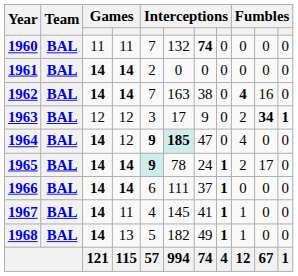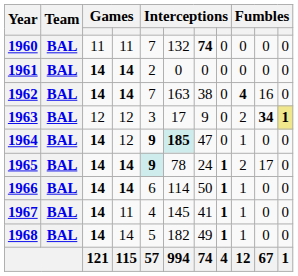(285, 117) no background -> (285, 117) khaki background
(243, 141) 4 -> (243, 141) 1
(178, 188) 111 -> (178, 188) 114
(205, 188) 37 -> (205, 188) 50
(243, 188) 0 -> (243, 188) 1
(126, 235) 13 -> (126, 235) 14
